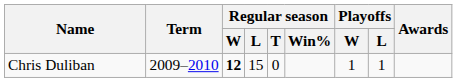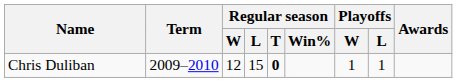(233, 65) bold -> (233, 65) normal
(276, 65) normal -> (276, 65) bold
